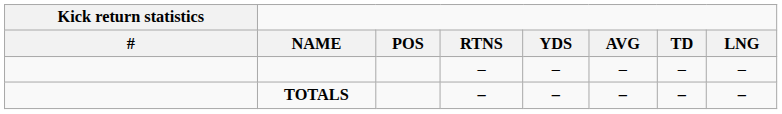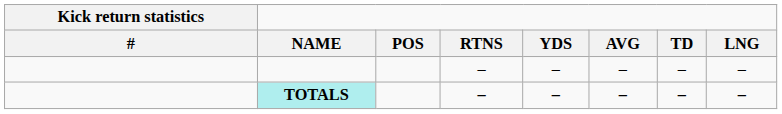(316, 95) no background -> (316, 95) paleturquoise background
